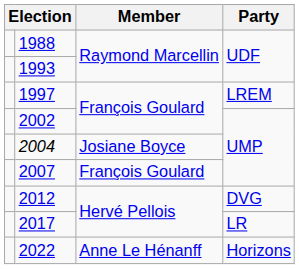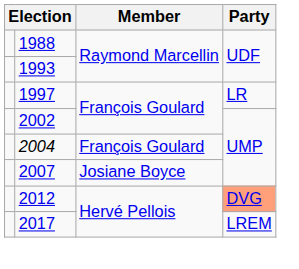(249, 95) LREM -> (237, 95) LR
(132, 146) Josiane Boyce -> (142, 146) François Goulard
(142, 172) François Goulard -> (132, 172) Josiane Boyce
(244, 198) no background -> (244, 198) lightsalmon background
(237, 224) LR -> (249, 224) LREM
- row: (37, 250)
